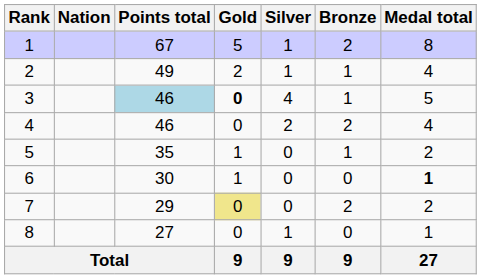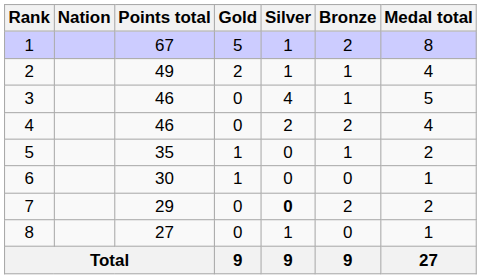(164, 98) lightblue background -> (164, 98) no background
(238, 98) bold -> (238, 98) normal
(429, 179) bold -> (429, 179) normal
(238, 206) khaki background -> (238, 206) no background
(288, 206) normal -> (288, 206) bold
